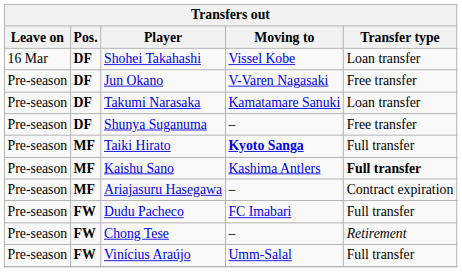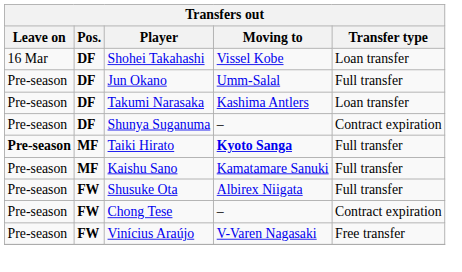(278, 80) V-Varen Nagasaki -> (248, 80) Umm-Salal
(382, 80) Free transfer -> (369, 80) Full transfer
(284, 102) Kamatamare Sanuki -> (263, 102) Kashima Antlers
(382, 124) Free transfer -> (388, 124) Contract expiration
(37, 146) normal -> (39, 146) bold
(274, 168) Kashima Antlers -> (273, 168) Kamatamare Sanuki
(384, 168) bold -> (369, 168) normal
- row: (163, 189)
+ row: (143, 189)
- row: (144, 211)
(377, 233) Retirement -> (388, 211) Contract expiration
(260, 255) Umm-Salal -> (267, 233) V-Varen Nagasaki
(380, 255) Full transfer -> (370, 233) Free transfer
